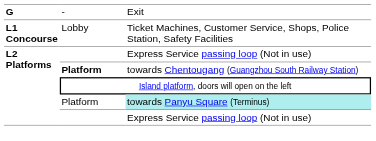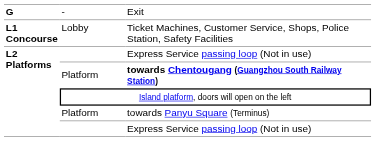(82, 69) bold -> (80, 75) normal
(243, 69) normal -> (234, 75) bold
(198, 102) paleturquoise background -> (198, 113) no background
